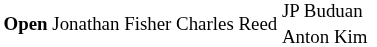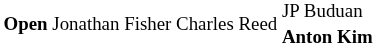(325, 37) normal -> (327, 37) bold
